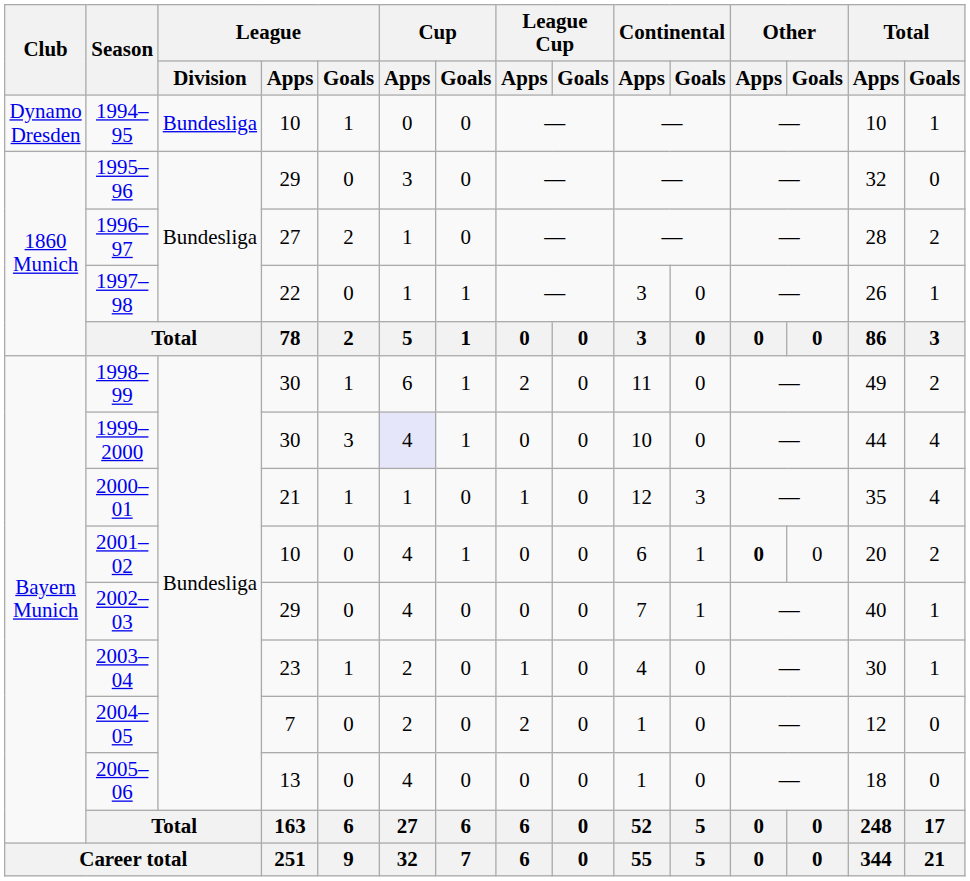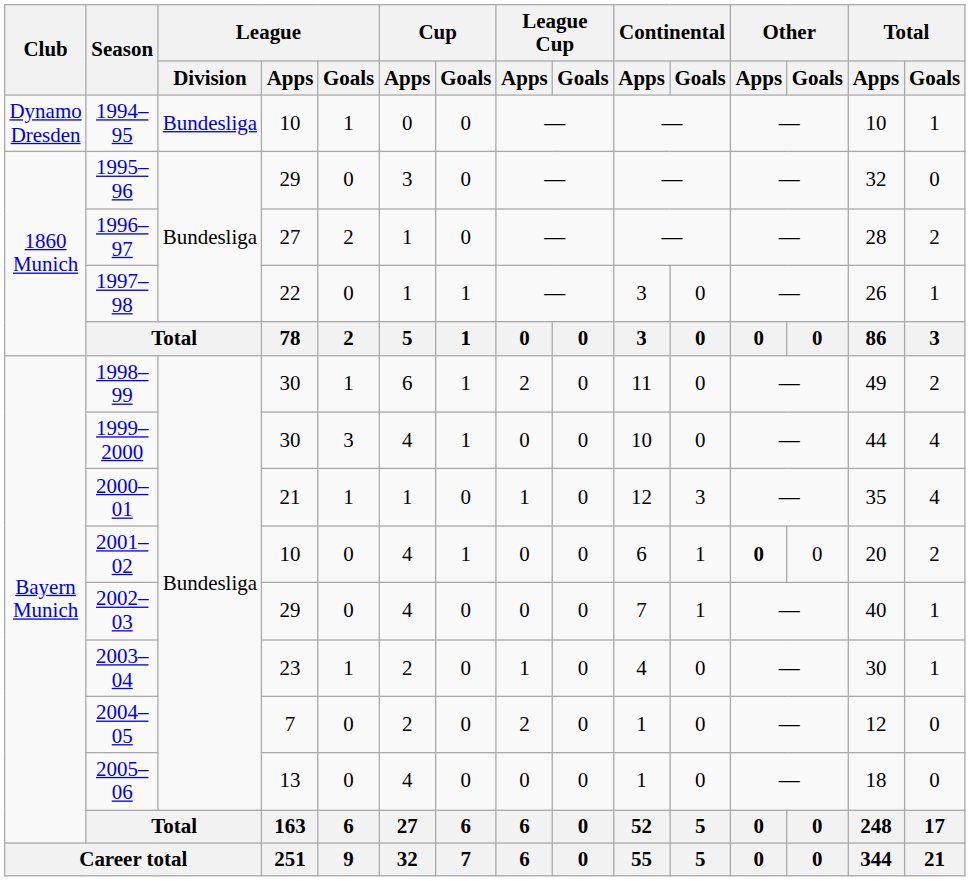(407, 440) lavender background -> (407, 440) no background
